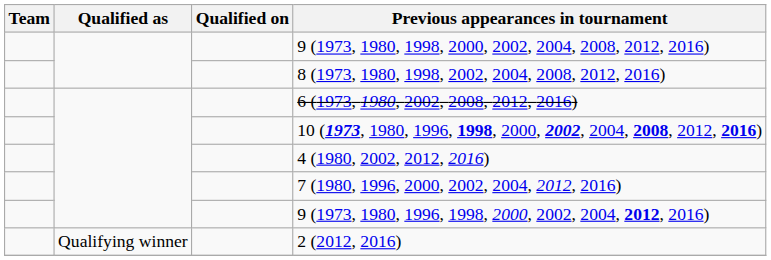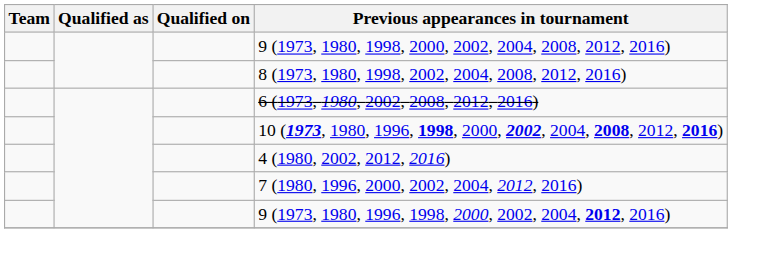- row: (349, 241)
